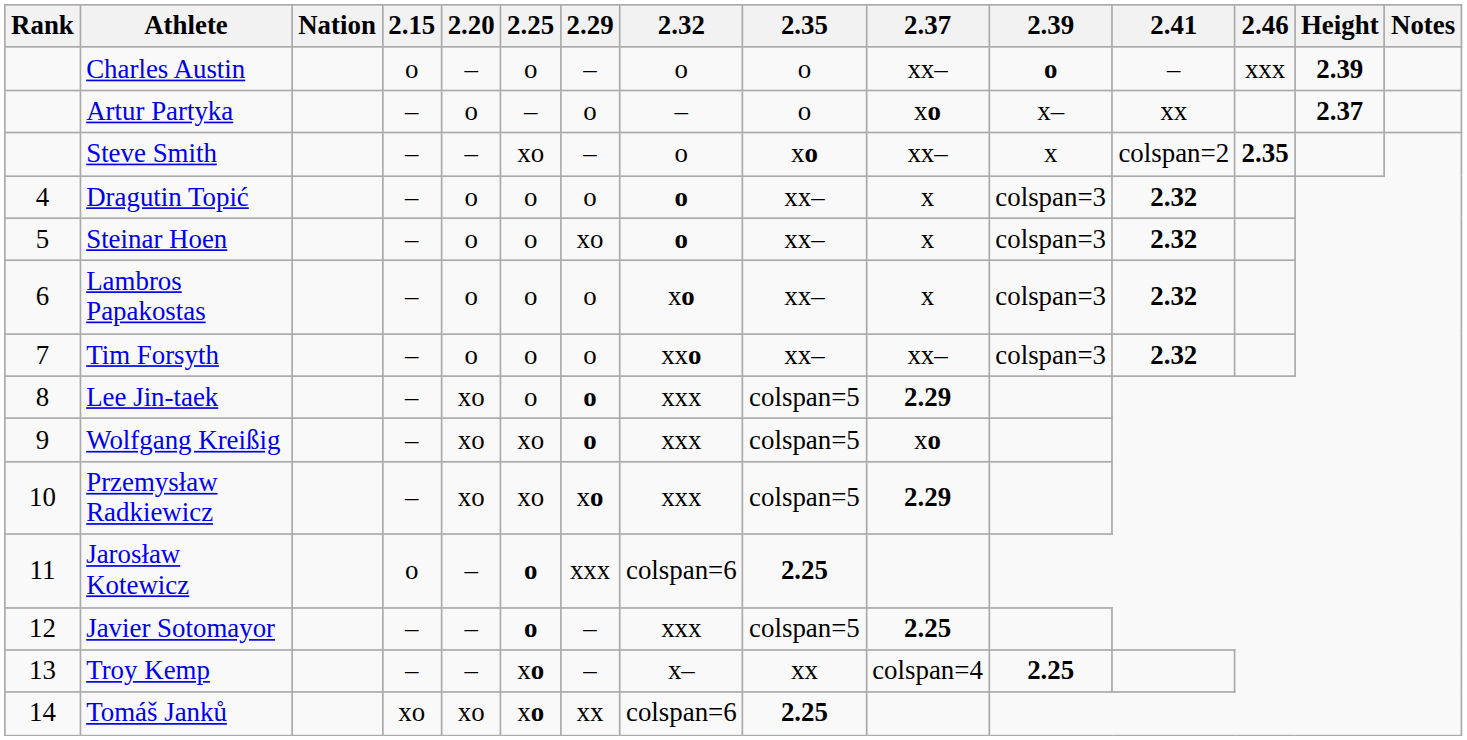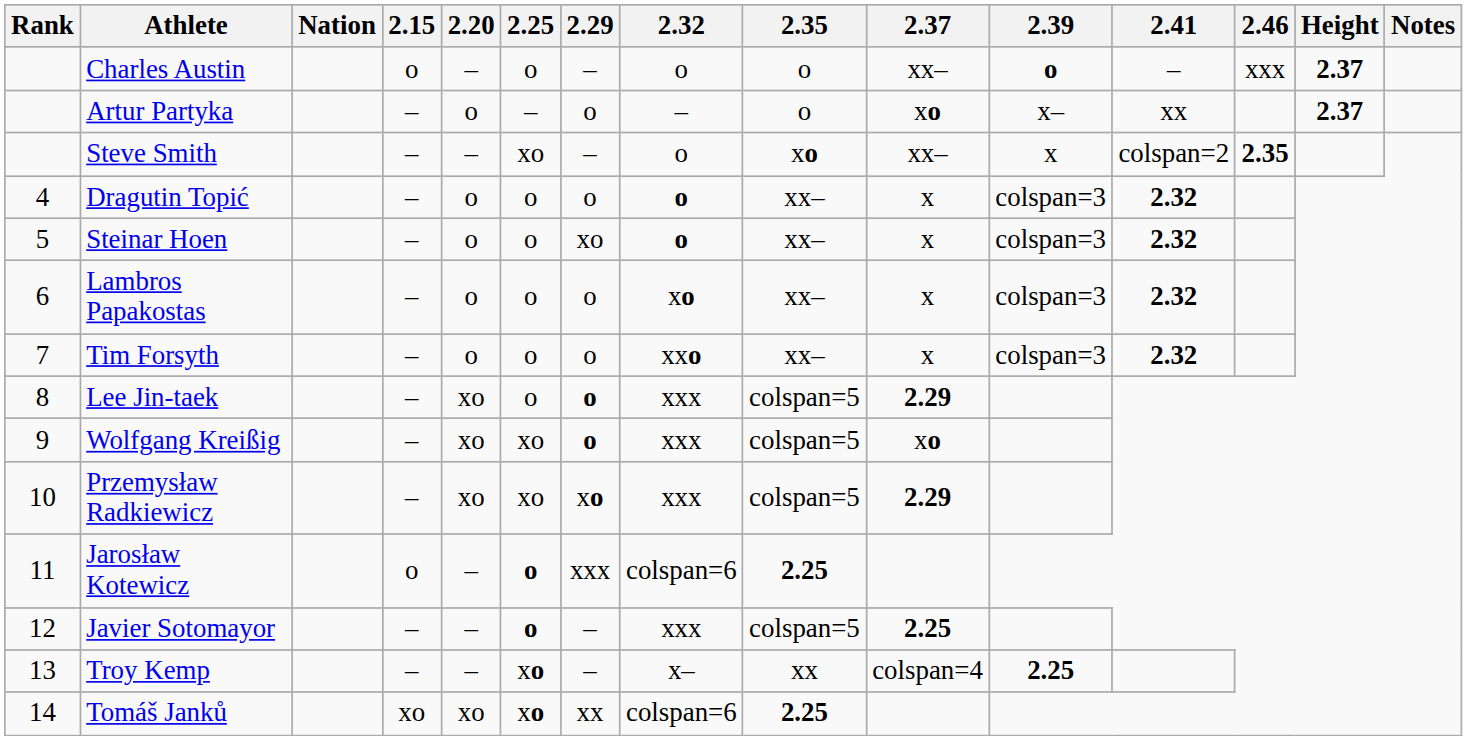(1340, 68) 2.39 -> (1340, 68) 2.37
(928, 354) xx– -> (928, 354) x
